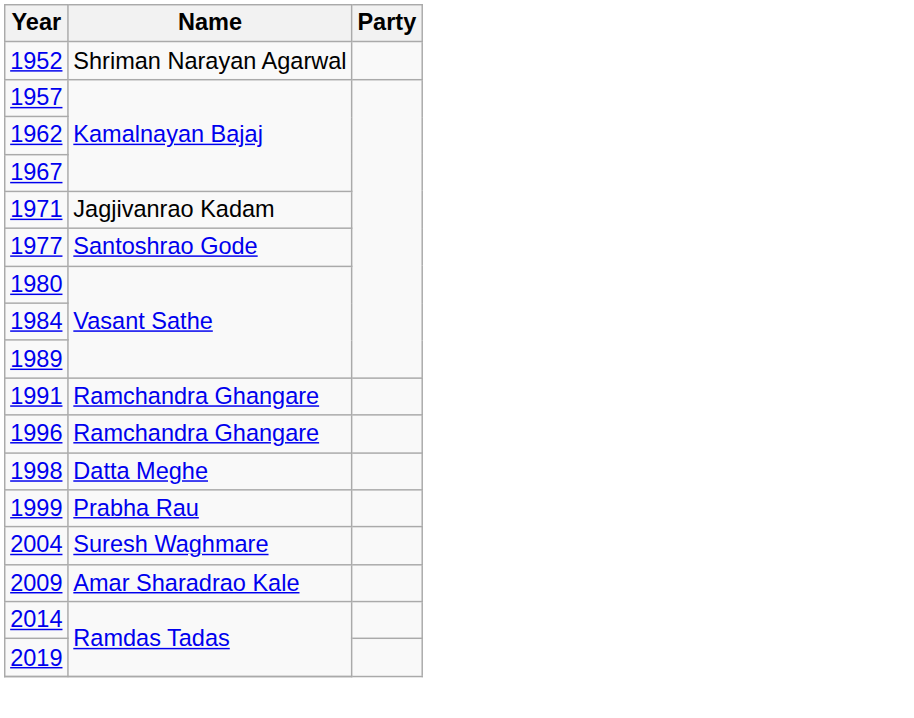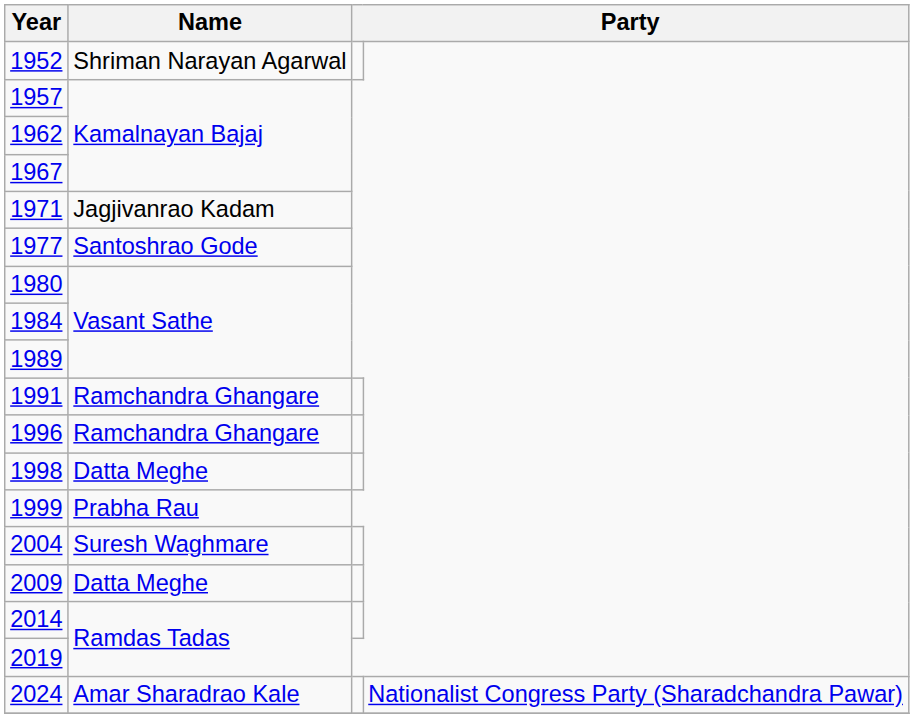(186, 582) Amar Sharadrao Kale -> (141, 582) Datta Meghe
+ row: (36, 694)
